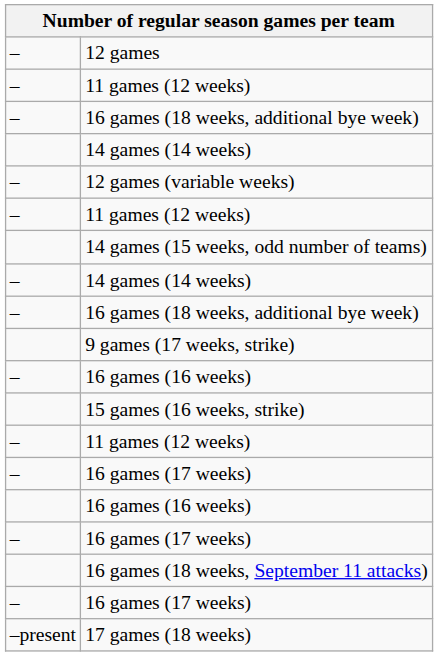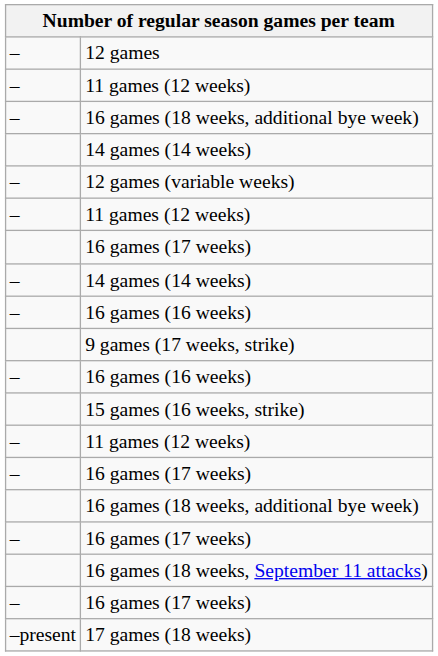(256, 246) 14 games (15 weeks, odd number of teams) -> (168, 246) 16 games (17 weeks)
(252, 311) 16 games (18 weeks, additional bye week) -> (168, 311) 16 games (16 weeks)
(168, 505) 16 games (16 weeks) -> (252, 505) 16 games (18 weeks, additional bye week)
